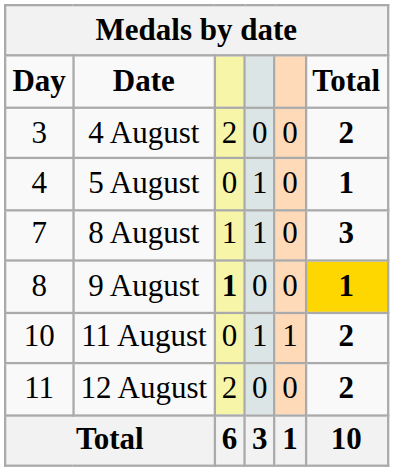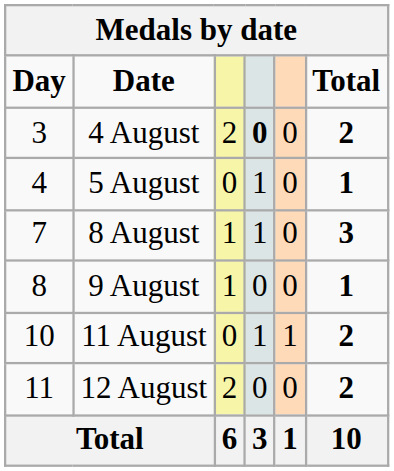(260, 131) normal -> (260, 131) bold
(230, 285) bold -> (230, 285) normal
(346, 285) gold background -> (346, 285) no background
